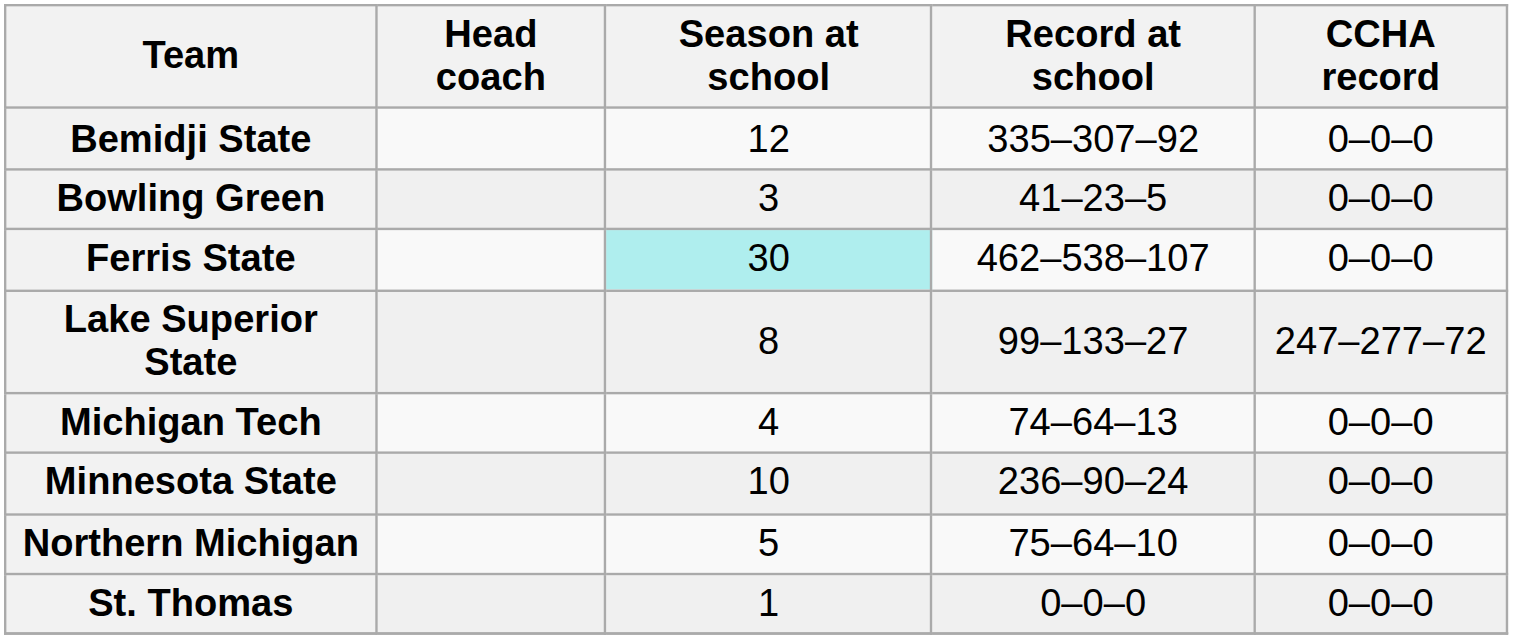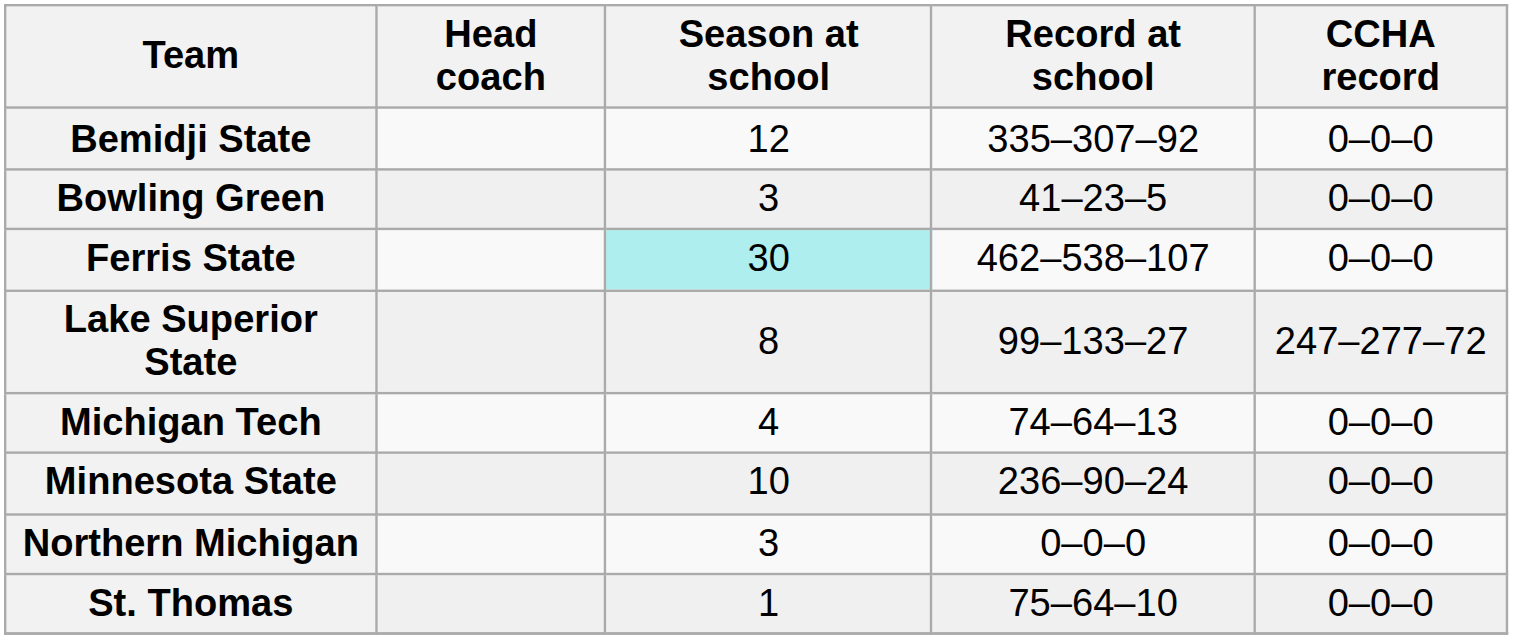(769, 543) 5 -> (769, 543) 3
(1093, 543) 75–64–10 -> (1093, 543) 0–0–0
(1093, 603) 0–0–0 -> (1093, 603) 75–64–10
